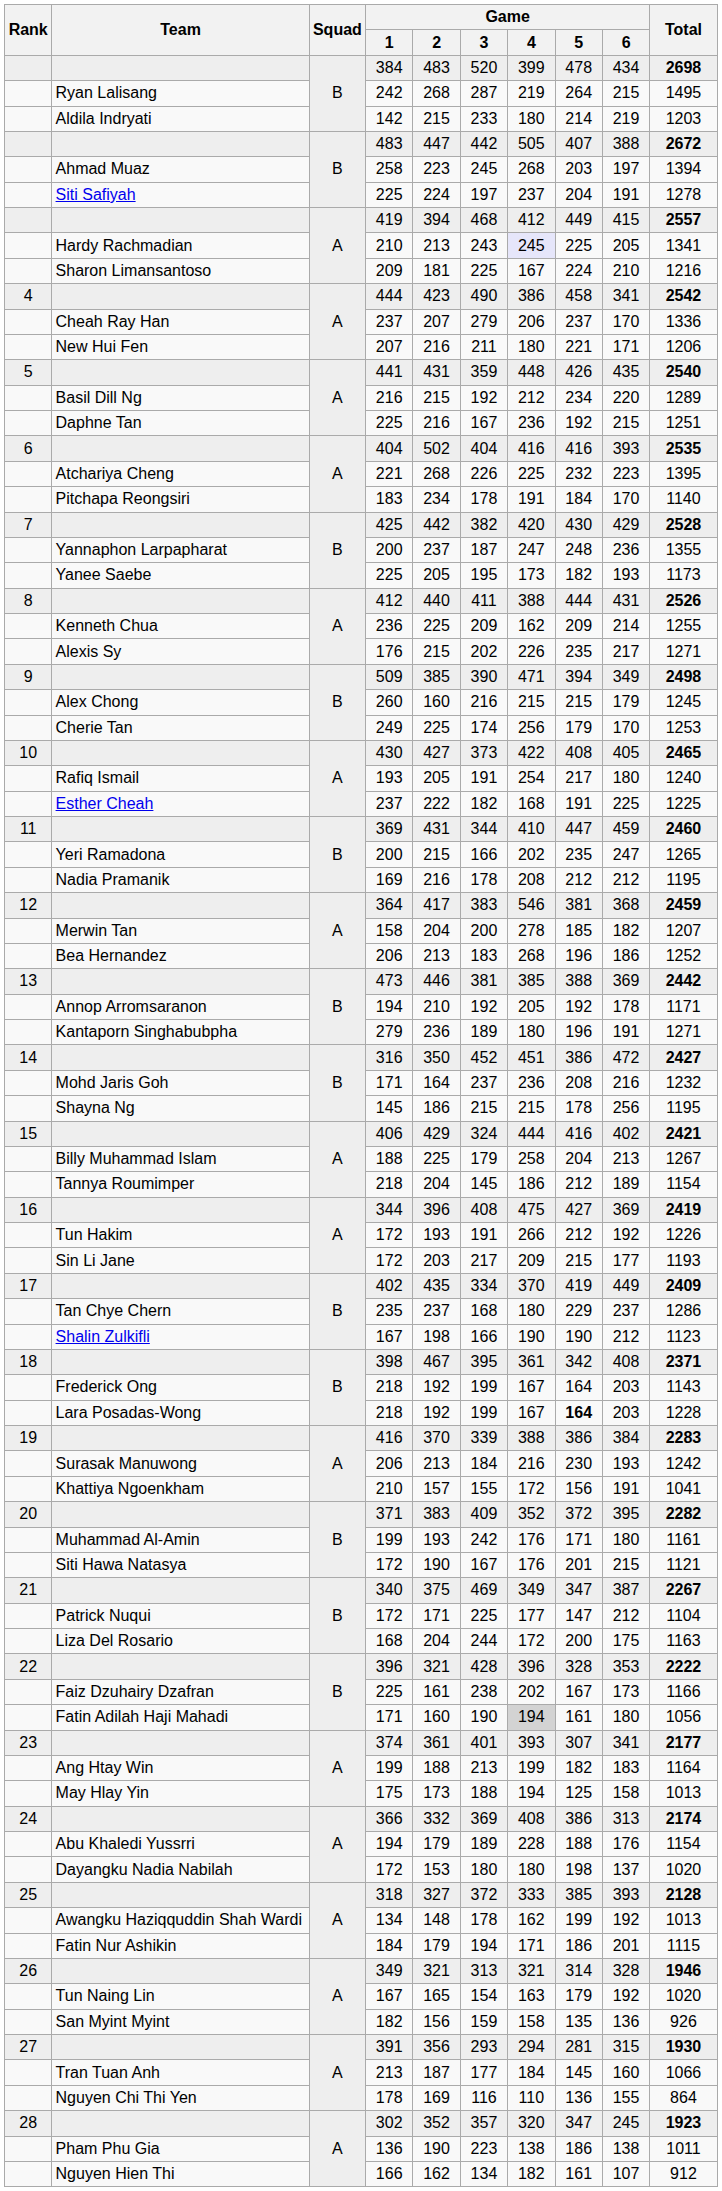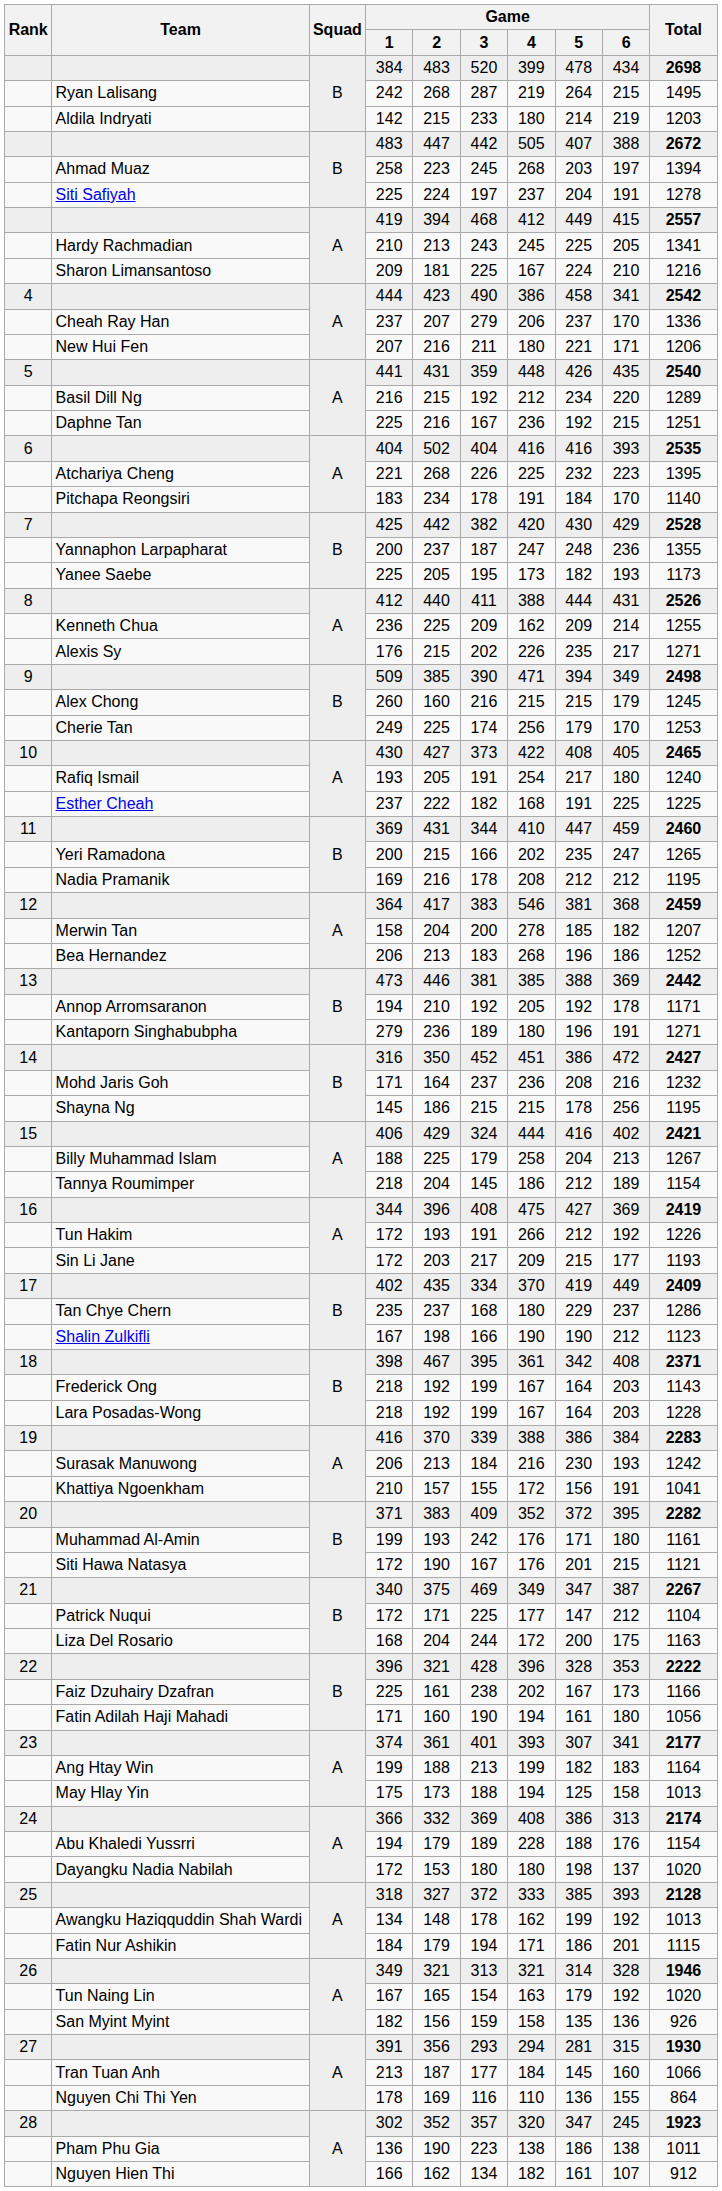(531, 245) lavender background -> (531, 245) no background
(579, 1412) bold -> (579, 1412) normal
(531, 1717) lightgrey background -> (531, 1717) no background
